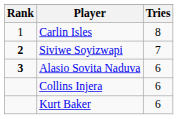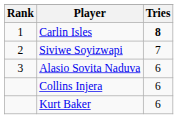(158, 31) normal -> (158, 31) bold
(20, 50) bold -> (20, 50) normal
(20, 68) bold -> (20, 68) normal
